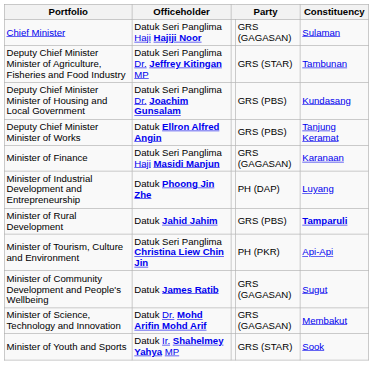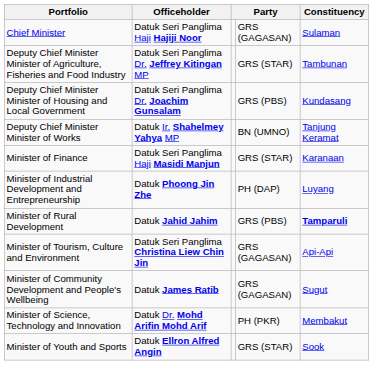(177, 132) Datuk Ellron Alfred Angin -> (179, 132) Datuk Ir. Shahelmey Yahya MP
(262, 132) GRS (PBS) -> (263, 132) BN (UMNO)
(265, 158) GRS (GAGASAN) -> (265, 158) GRS (STAR)
(259, 252) PH (PKR) -> (265, 252) GRS (GAGASAN)
(265, 320) GRS (GAGASAN) -> (259, 320) PH (PKR)
(179, 346) Datuk Ir. Shahelmey Yahya MP -> (177, 346) Datuk Ellron Alfred Angin
